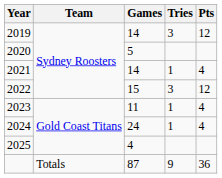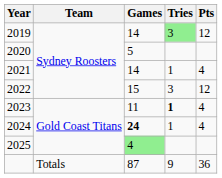(171, 32) no background -> (171, 32) lightgreen background
(171, 107) normal -> (171, 107) bold
(133, 126) normal -> (133, 126) bold
(130, 145) no background -> (130, 145) lightgreen background
